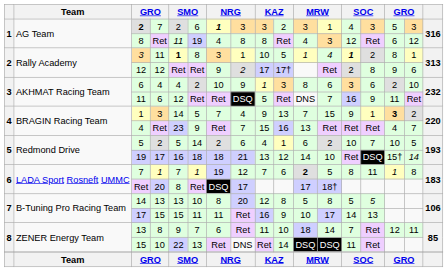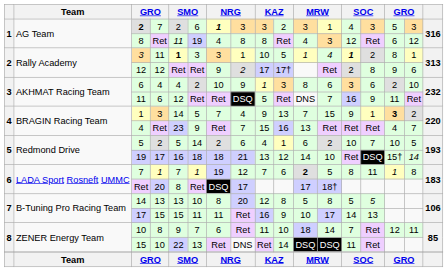(197, 56) 8 -> (197, 56) 3
(141, 230) 13 -> (141, 230) 10
